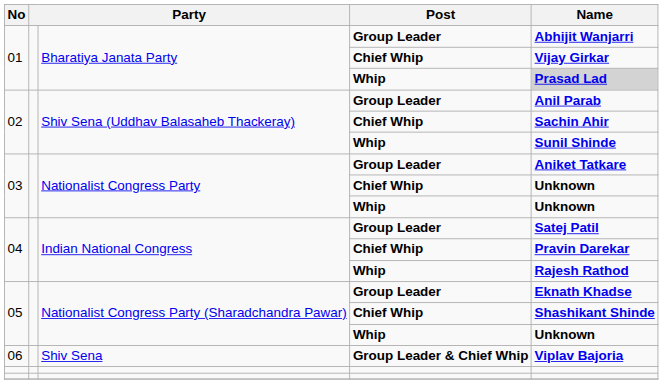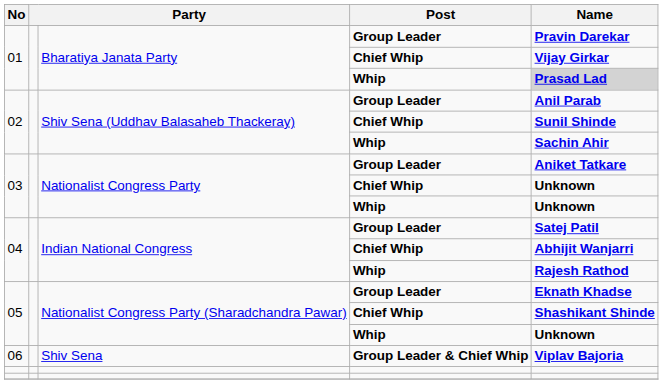(584, 36) Abhijit Wanjarri -> (582, 36) Pravin Darekar
(572, 121) Sachin Ahir -> (575, 121) Sunil Shinde
(575, 143) Sunil Shinde -> (572, 143) Sachin Ahir
(582, 249) Pravin Darekar -> (584, 249) Abhijit Wanjarri
